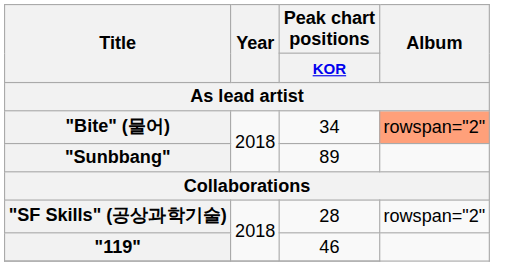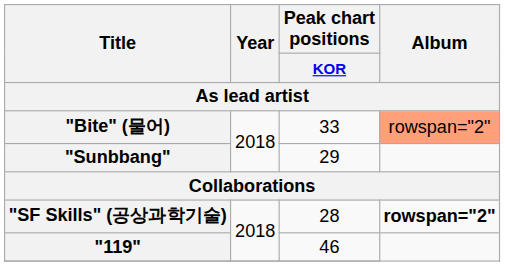(329, 126) 34 -> (329, 126) 33
(329, 157) 89 -> (329, 157) 29
(434, 216) normal -> (440, 216) bold
